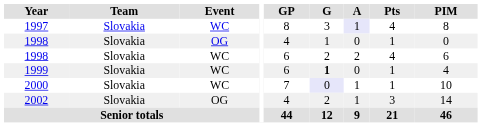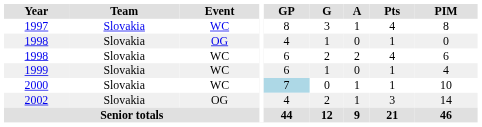(357, 26) lavender background -> (357, 26) no background
(327, 70) bold -> (327, 70) normal
(287, 85) no background -> (287, 85) lightblue background
(327, 85) lavender background -> (327, 85) no background
